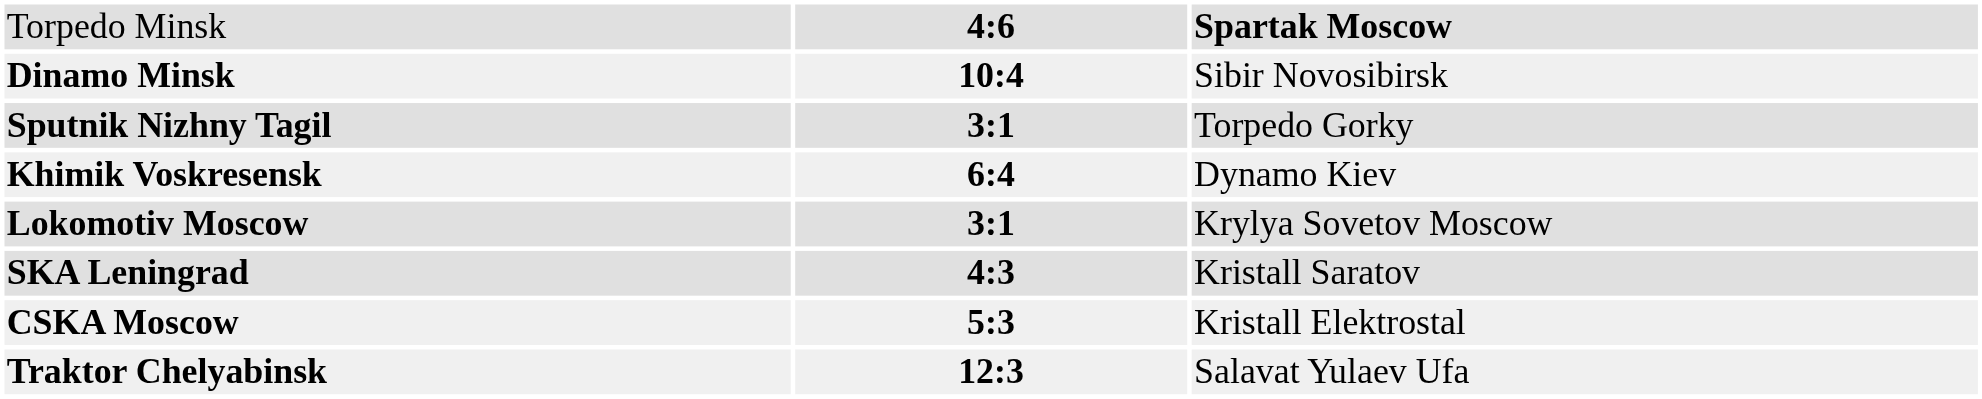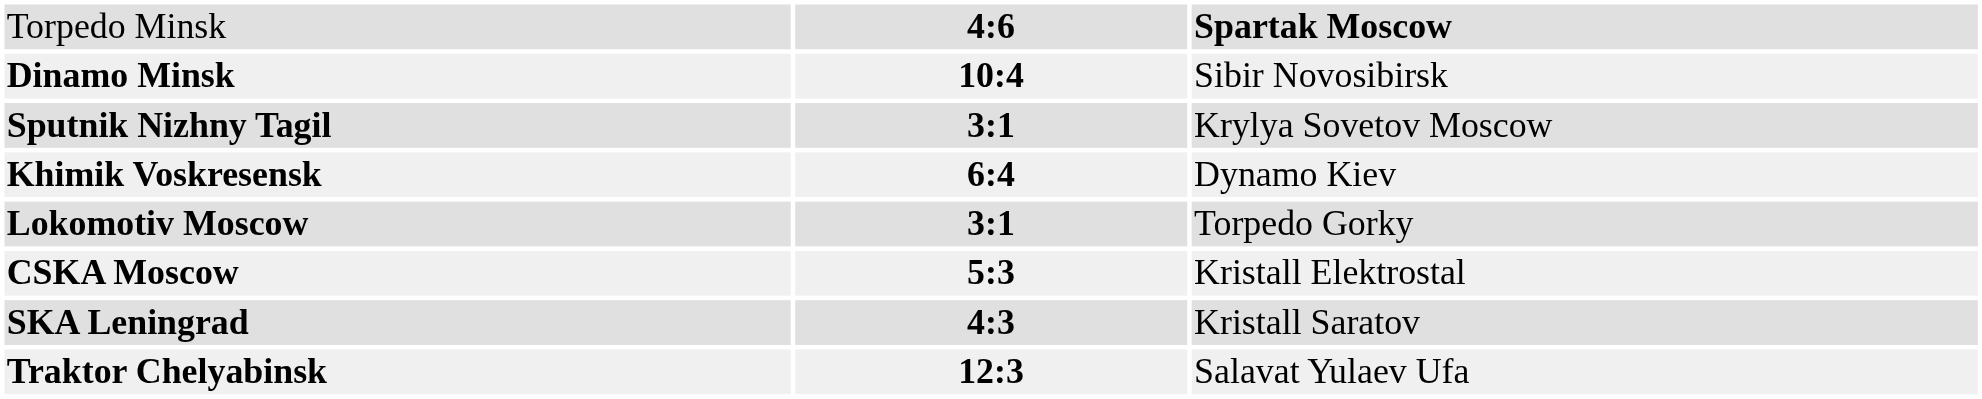(1304, 124) Torpedo Gorky -> (1373, 124) Krylya Sovetov Moscow
(1373, 223) Krylya Sovetov Moscow -> (1304, 223) Torpedo Gorky
rows swapped: (123, 321) <-> (128, 272)
